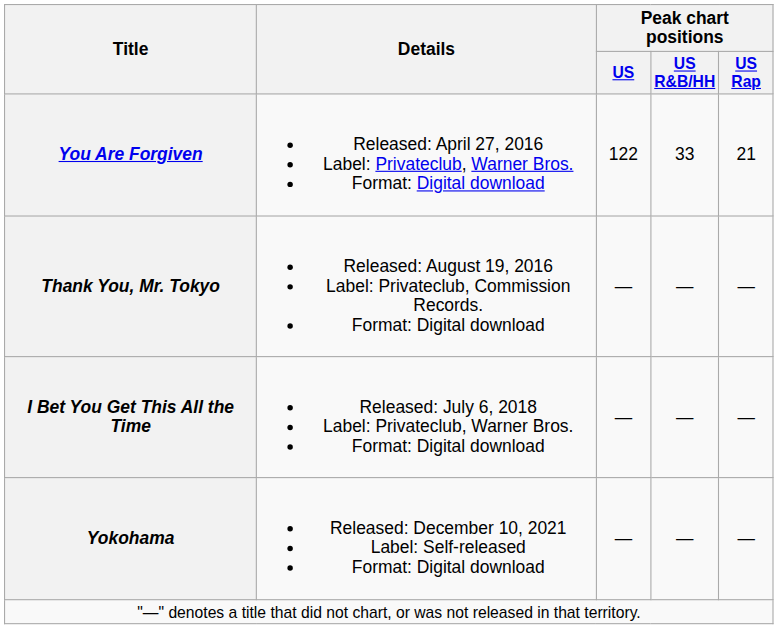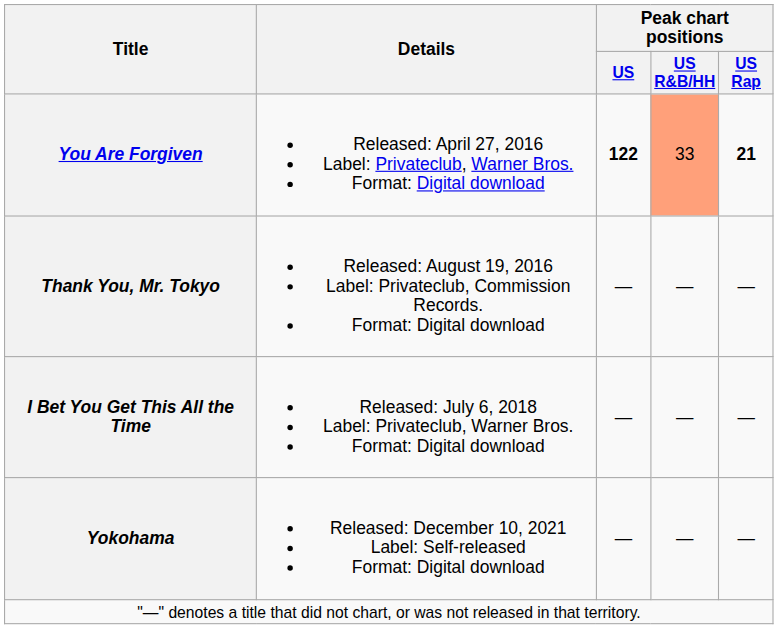(623, 154) normal -> (623, 154) bold
(685, 154) no background -> (685, 154) lightsalmon background
(746, 154) normal -> (746, 154) bold
